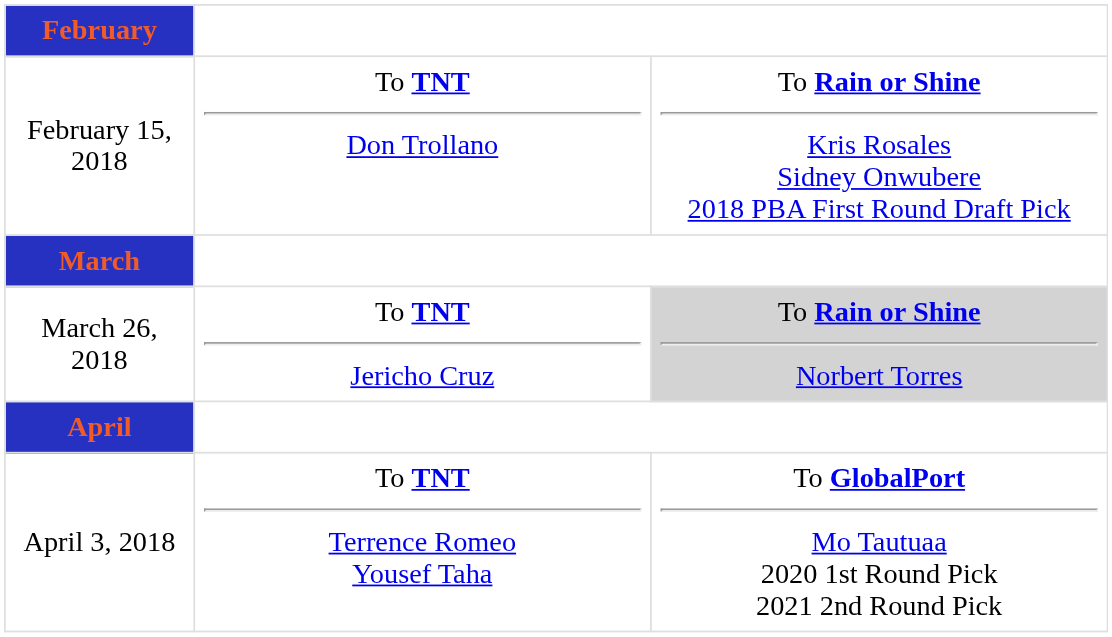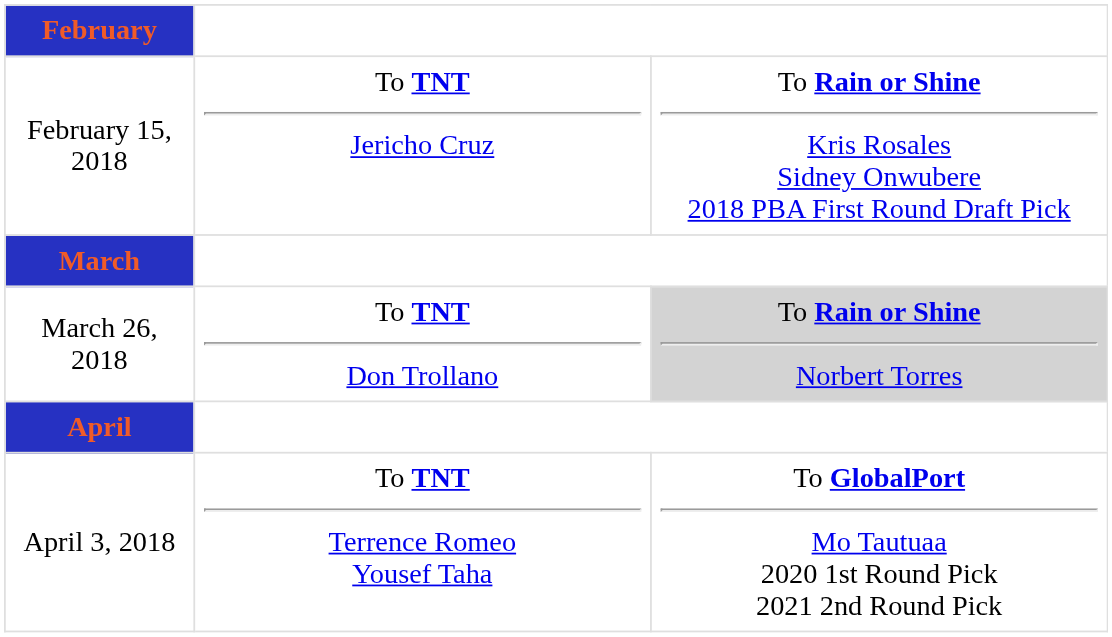(422, 113) To TNT Don Trollano -> (422, 113) To TNT Jericho Cruz
(422, 343) To TNT Jericho Cruz -> (422, 343) To TNT Don Trollano
